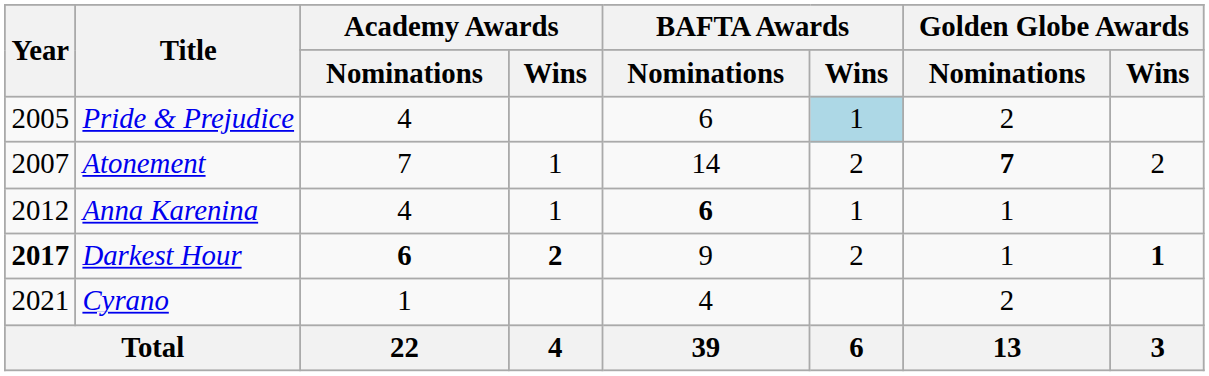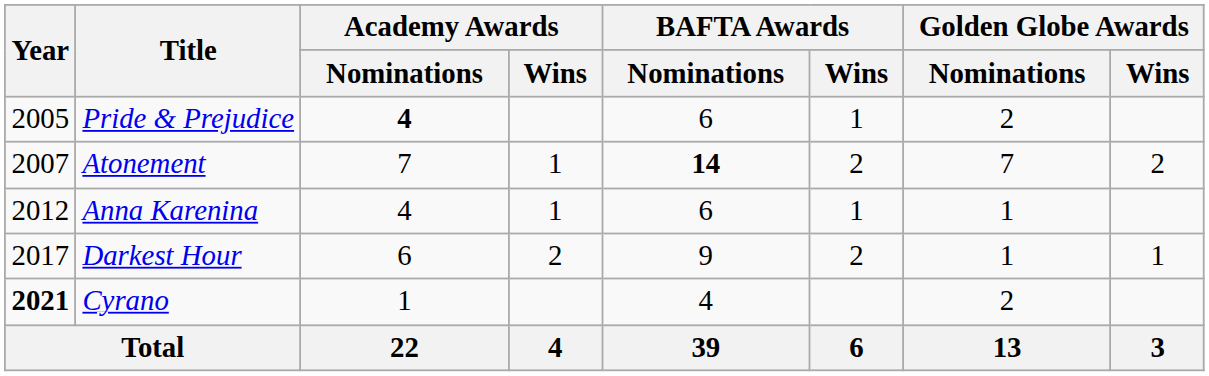(404, 118) normal -> (404, 118) bold
(856, 118) lightblue background -> (856, 118) no background
(706, 164) normal -> (706, 164) bold
(1007, 164) bold -> (1007, 164) normal
(706, 210) bold -> (706, 210) normal
(40, 255) bold -> (40, 255) normal
(404, 255) bold -> (404, 255) normal
(555, 255) bold -> (555, 255) normal
(1158, 255) bold -> (1158, 255) normal
(40, 301) normal -> (40, 301) bold
